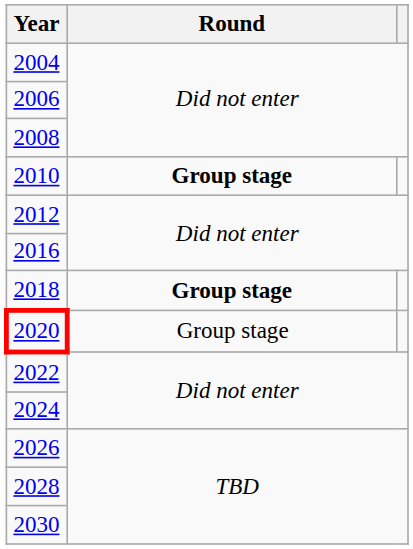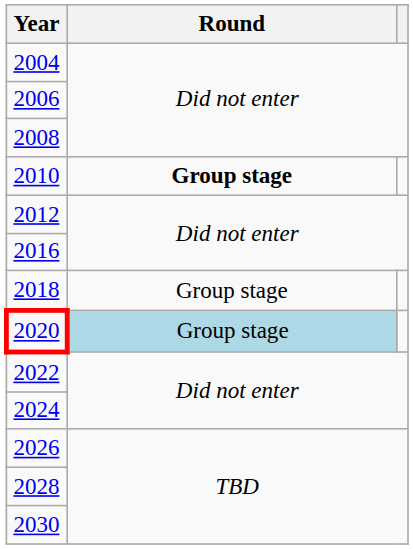(232, 290) bold -> (232, 290) normal
(233, 331) no background -> (233, 331) lightblue background
